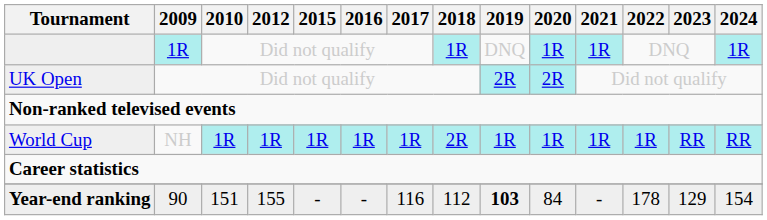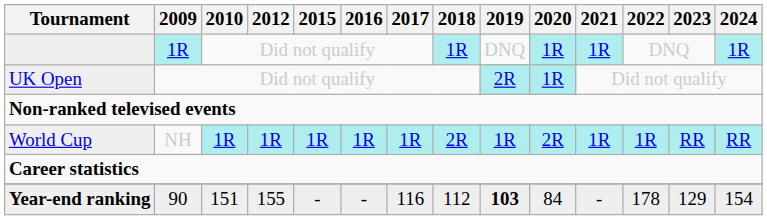(553, 79) 2R -> (553, 79) 1R
(553, 139) 1R -> (553, 139) 2R
